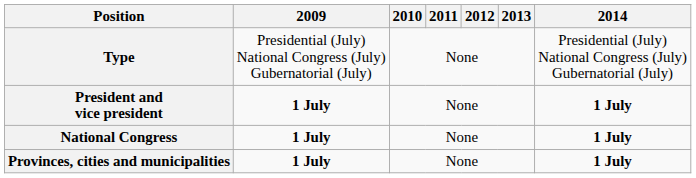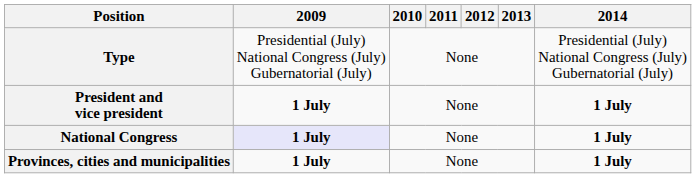(311, 137) no background -> (311, 137) lavender background
